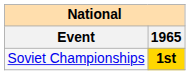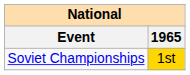(166, 59) bold -> (166, 59) normal
